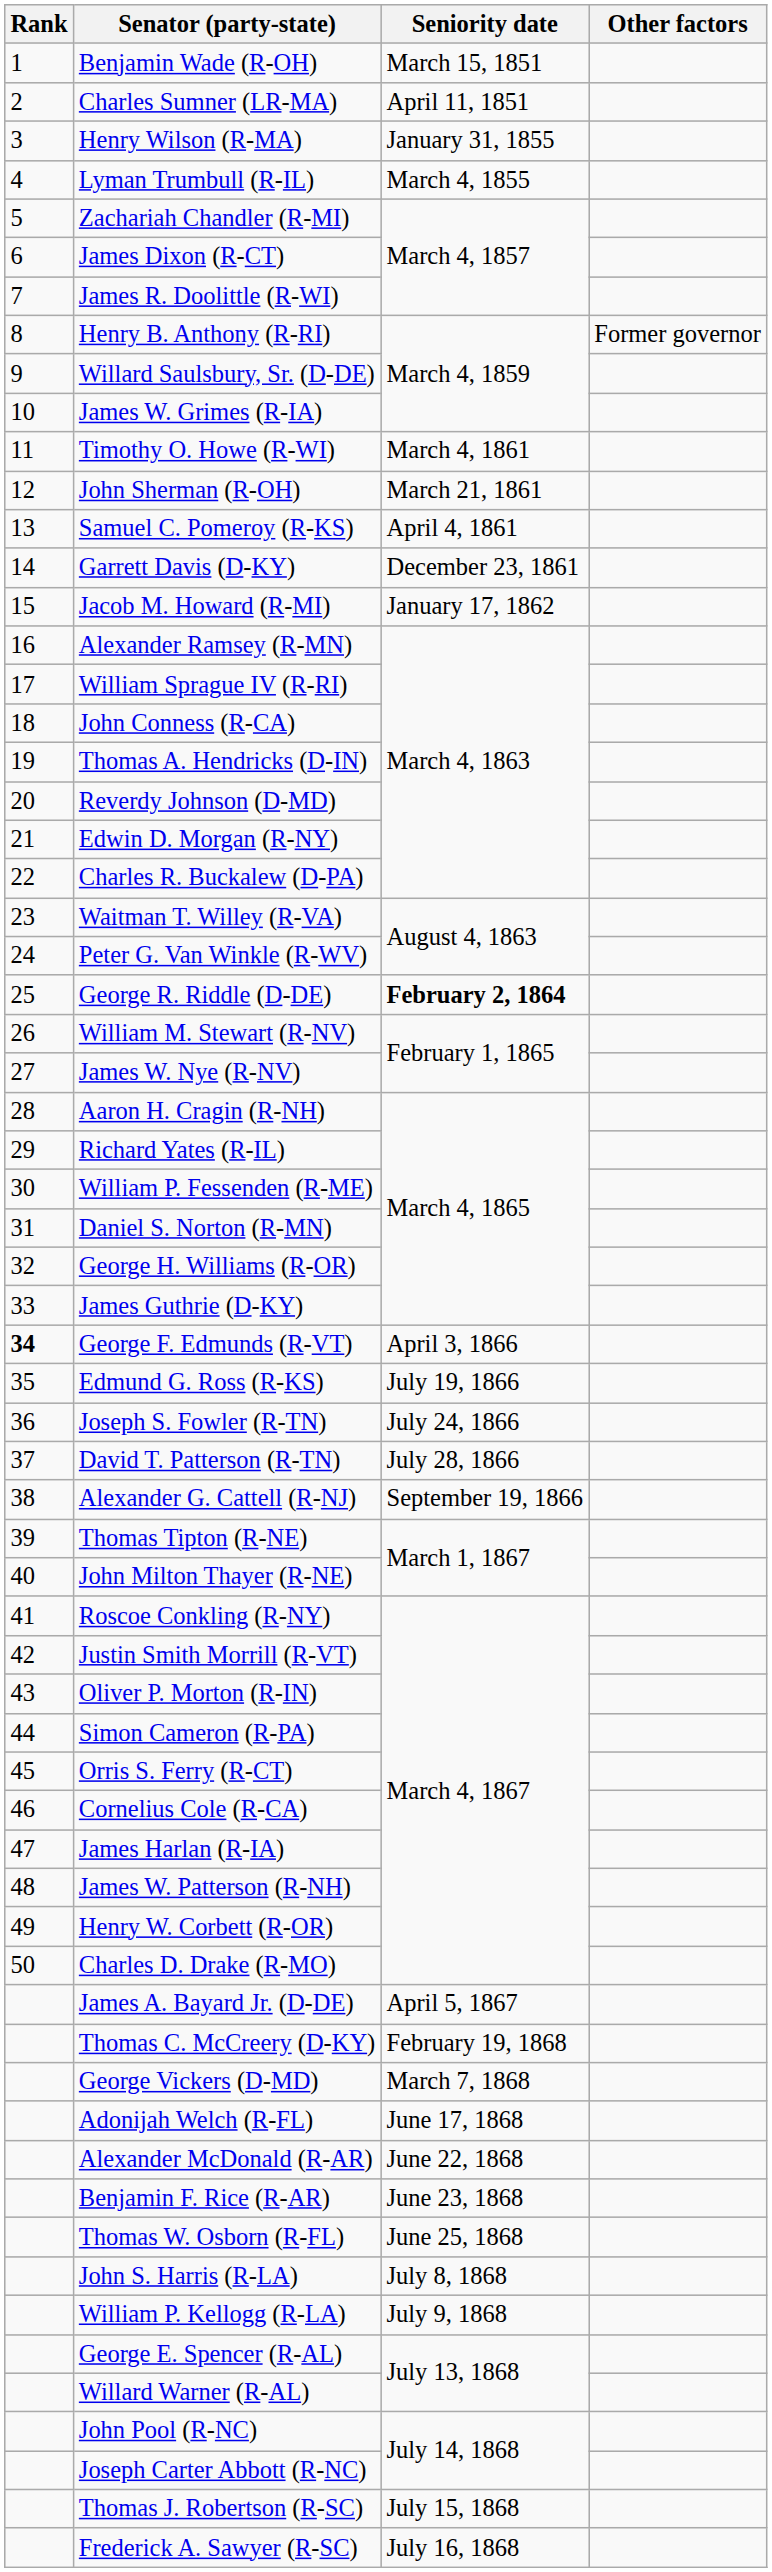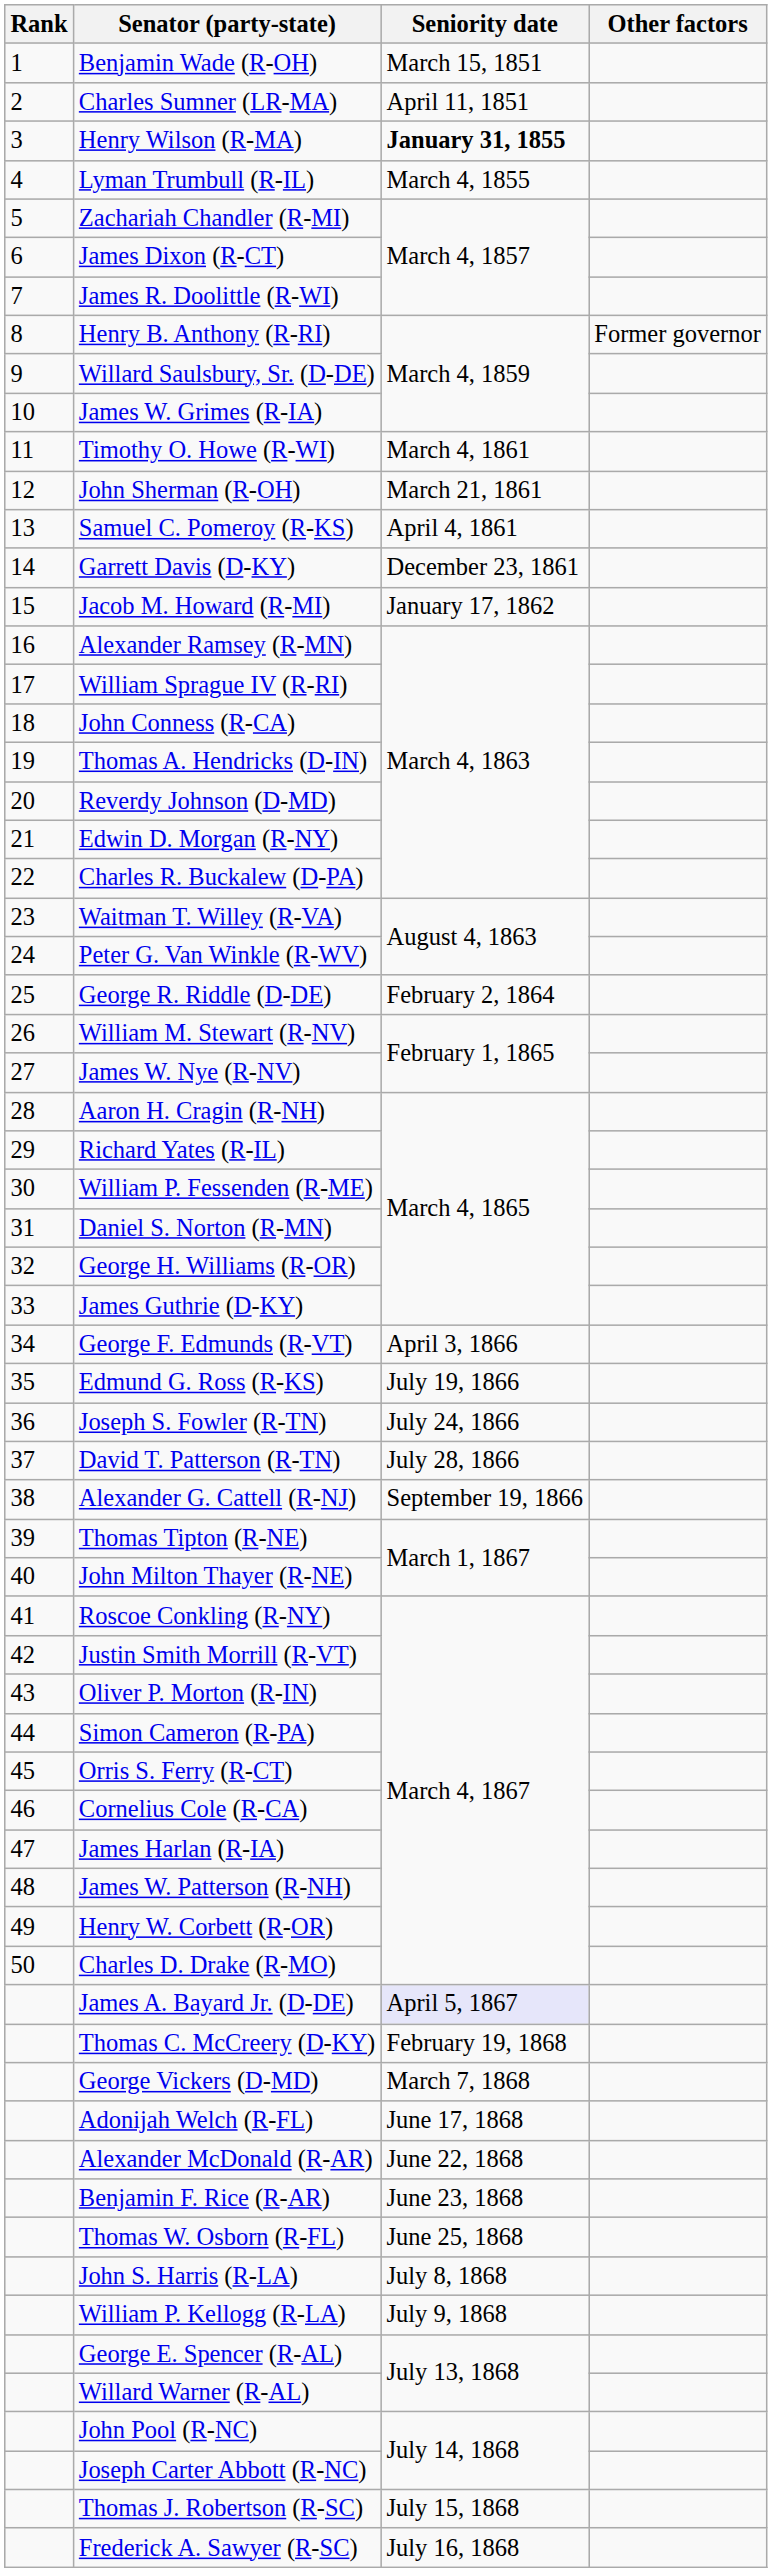(471, 140) normal -> (476, 140) bold
(476, 994) bold -> (471, 994) normal
(23, 1343) bold -> (23, 1343) normal
(452, 2003) no background -> (452, 2003) lavender background
